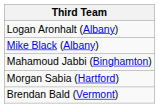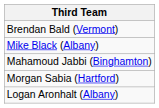(63, 29) Logan Aronhalt (Albany) -> (63, 29) Brendan Bald (Vermont)
(63, 95) Brendan Bald (Vermont) -> (63, 95) Logan Aronhalt (Albany)
